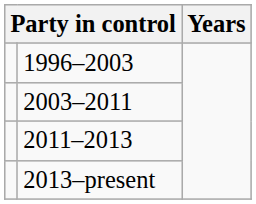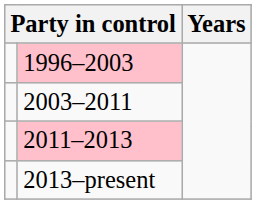(78, 62) no background -> (78, 62) pink background
(78, 140) no background -> (78, 140) pink background
